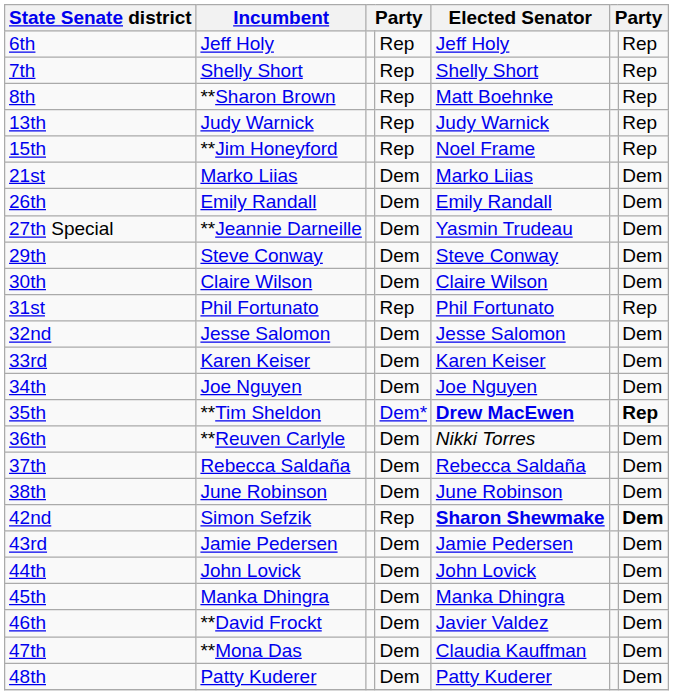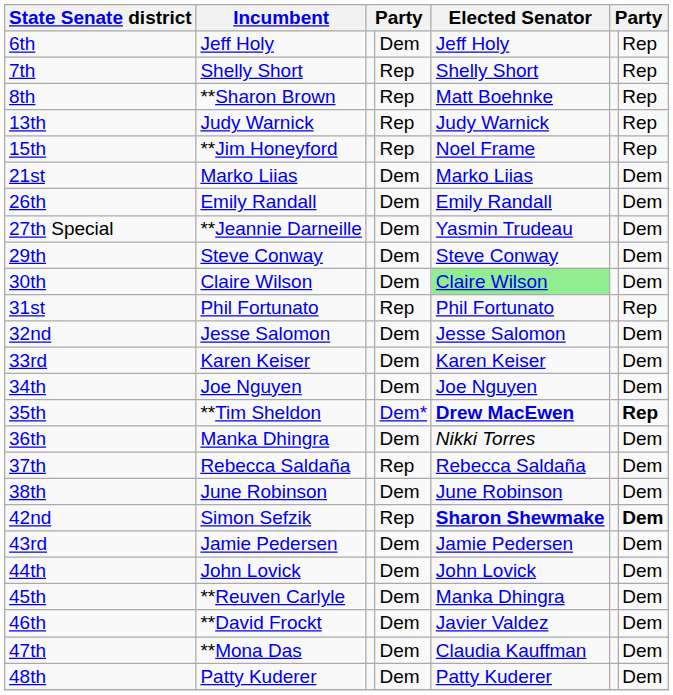(397, 44) Rep -> (400, 44) Dem
(492, 281) no background -> (492, 281) lightgreen background
(273, 439) **Reuven Carlyle -> (265, 439) Manka Dhingra
(400, 465) Dem -> (397, 465) Rep
(265, 597) Manka Dhingra -> (273, 597) **Reuven Carlyle
